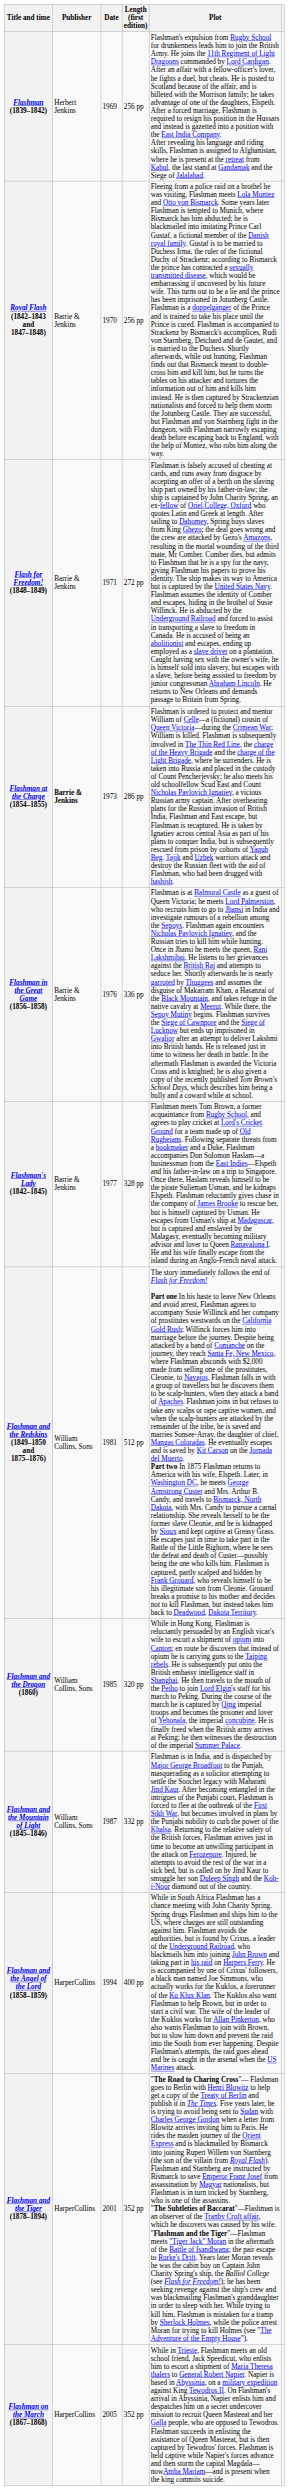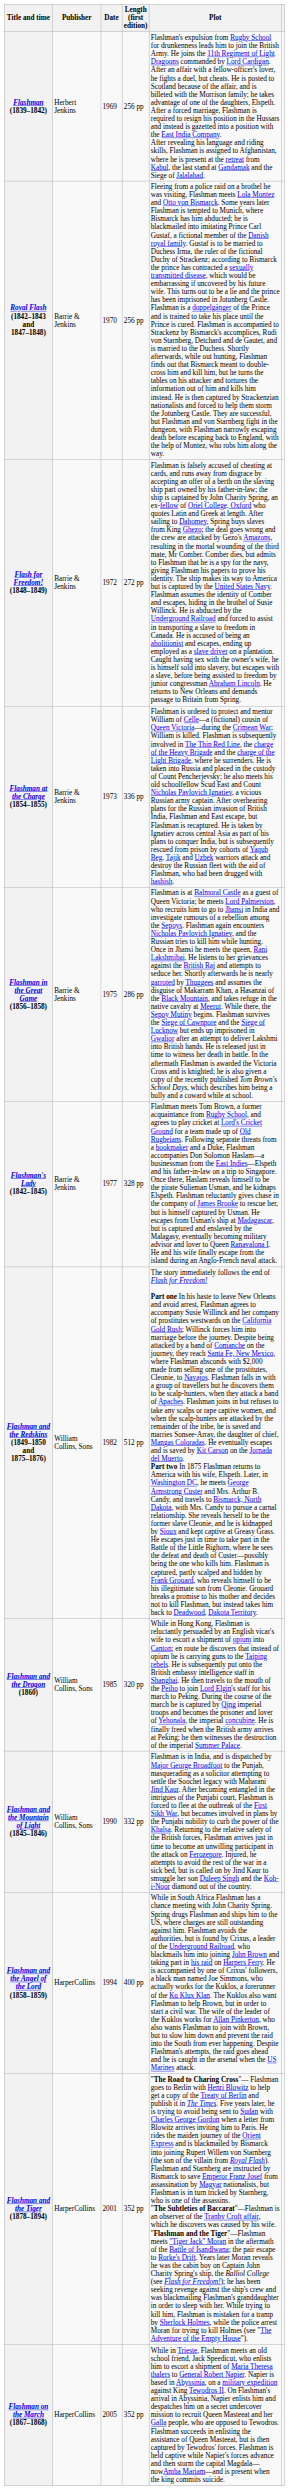(110, 583) 1971 -> (110, 583) 1972
(68, 797) bold -> (67, 797) normal
(134, 797) 286 pp -> (134, 797) 336 pp
(110, 994) 1976 -> (110, 994) 1975
(134, 994) 336 pp -> (134, 994) 286 pp
(110, 1442) 1981 -> (110, 1442) 1982
(110, 1822) 1987 -> (110, 1822) 1990
